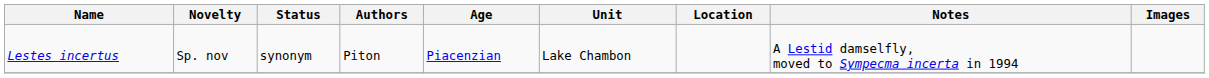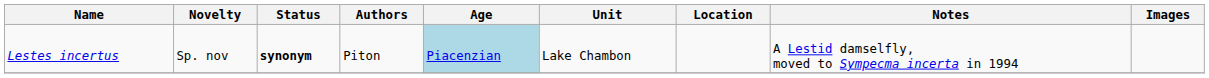(286, 56) normal -> (286, 56) bold
(464, 56) no background -> (464, 56) lightblue background
